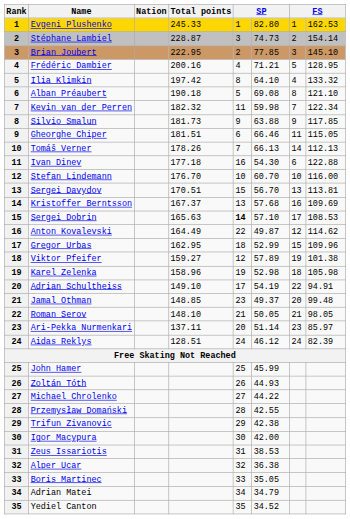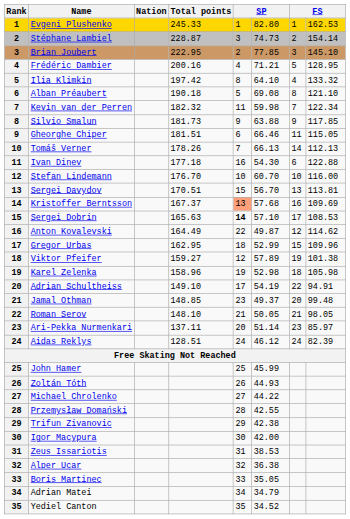(240, 204) no background -> (240, 204) lightsalmon background
